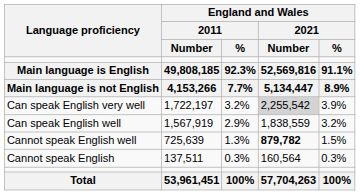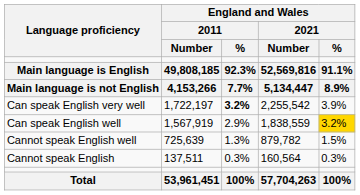(237, 105) normal -> (237, 105) bold
(285, 105) lightgrey background -> (285, 105) no background
(334, 123) no background -> (334, 123) gold background
(281, 140) bold -> (281, 140) normal
